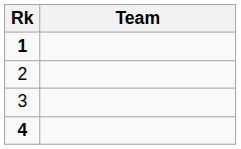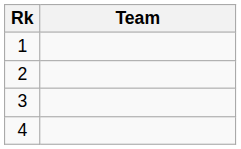(22, 46) bold -> (22, 46) normal
(22, 130) bold -> (22, 130) normal
